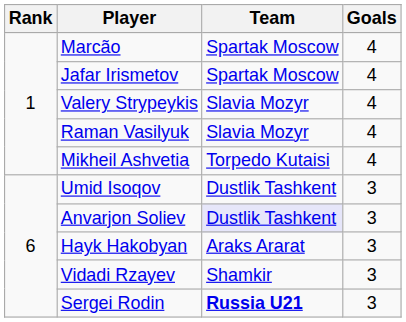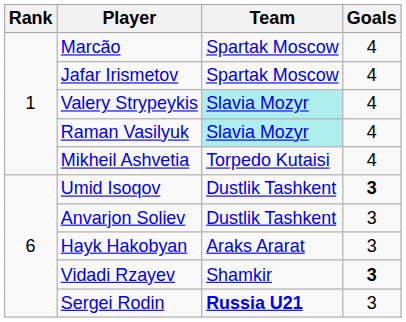(257, 103) no background -> (257, 103) paleturquoise background
(257, 132) no background -> (257, 132) paleturquoise background
(372, 189) normal -> (372, 189) bold
(271, 217) lavender background -> (271, 217) no background
(372, 274) normal -> (372, 274) bold
